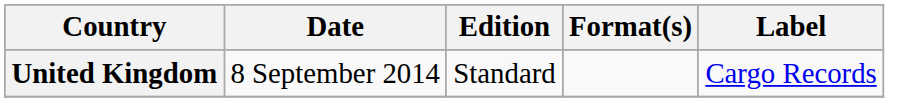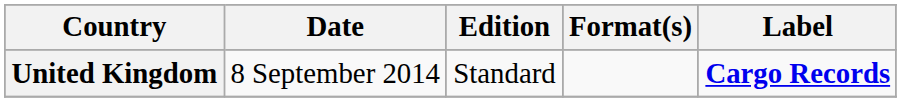(791, 73) normal -> (798, 73) bold
